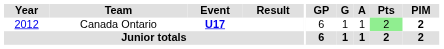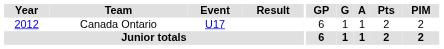(215, 24) bold -> (215, 24) normal
(386, 24) lightgreen background -> (386, 24) no background
(421, 24) bold -> (421, 24) normal
